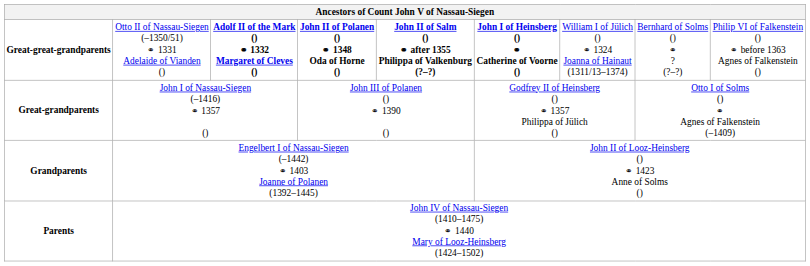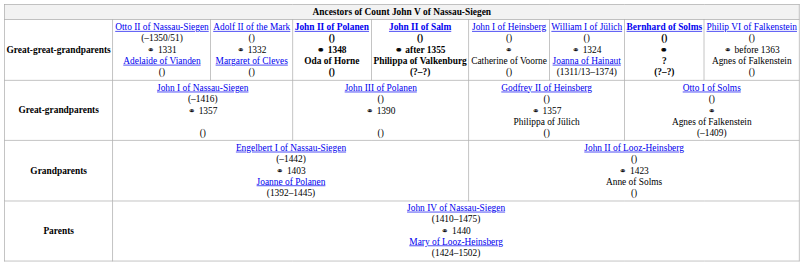(254, 49) bold -> (252, 49) normal
(517, 49) bold -> (509, 49) normal
(673, 49) normal -> (664, 49) bold
